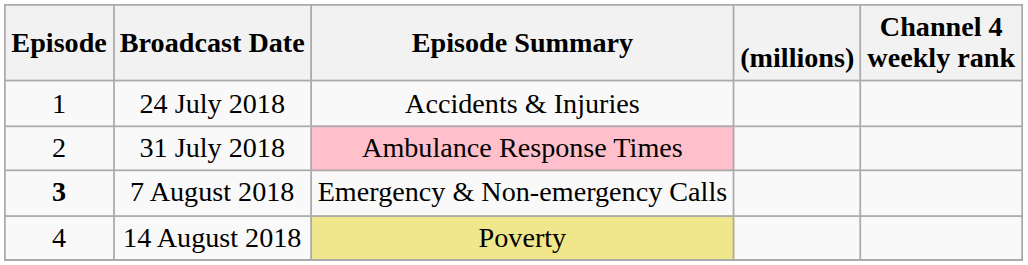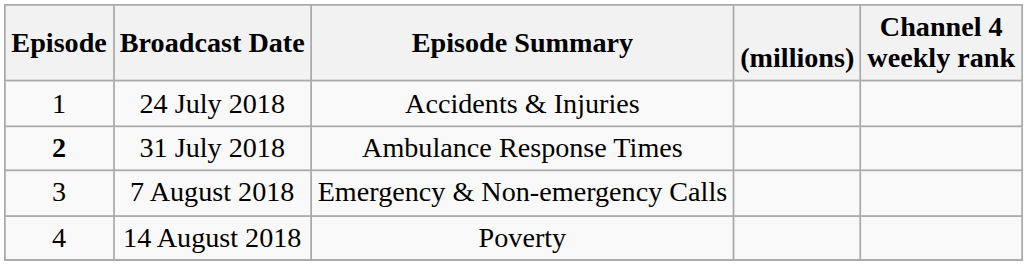(59, 147) normal -> (59, 147) bold
(522, 147) pink background -> (522, 147) no background
(59, 192) bold -> (59, 192) normal
(522, 237) khaki background -> (522, 237) no background
